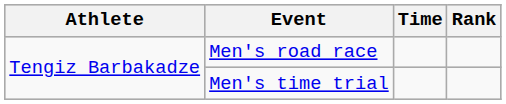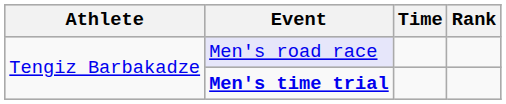(293, 52) no background -> (293, 52) lavender background
(299, 83) normal -> (299, 83) bold
